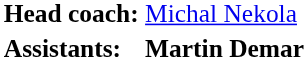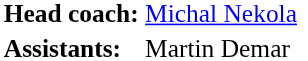(225, 48) bold -> (217, 48) normal
